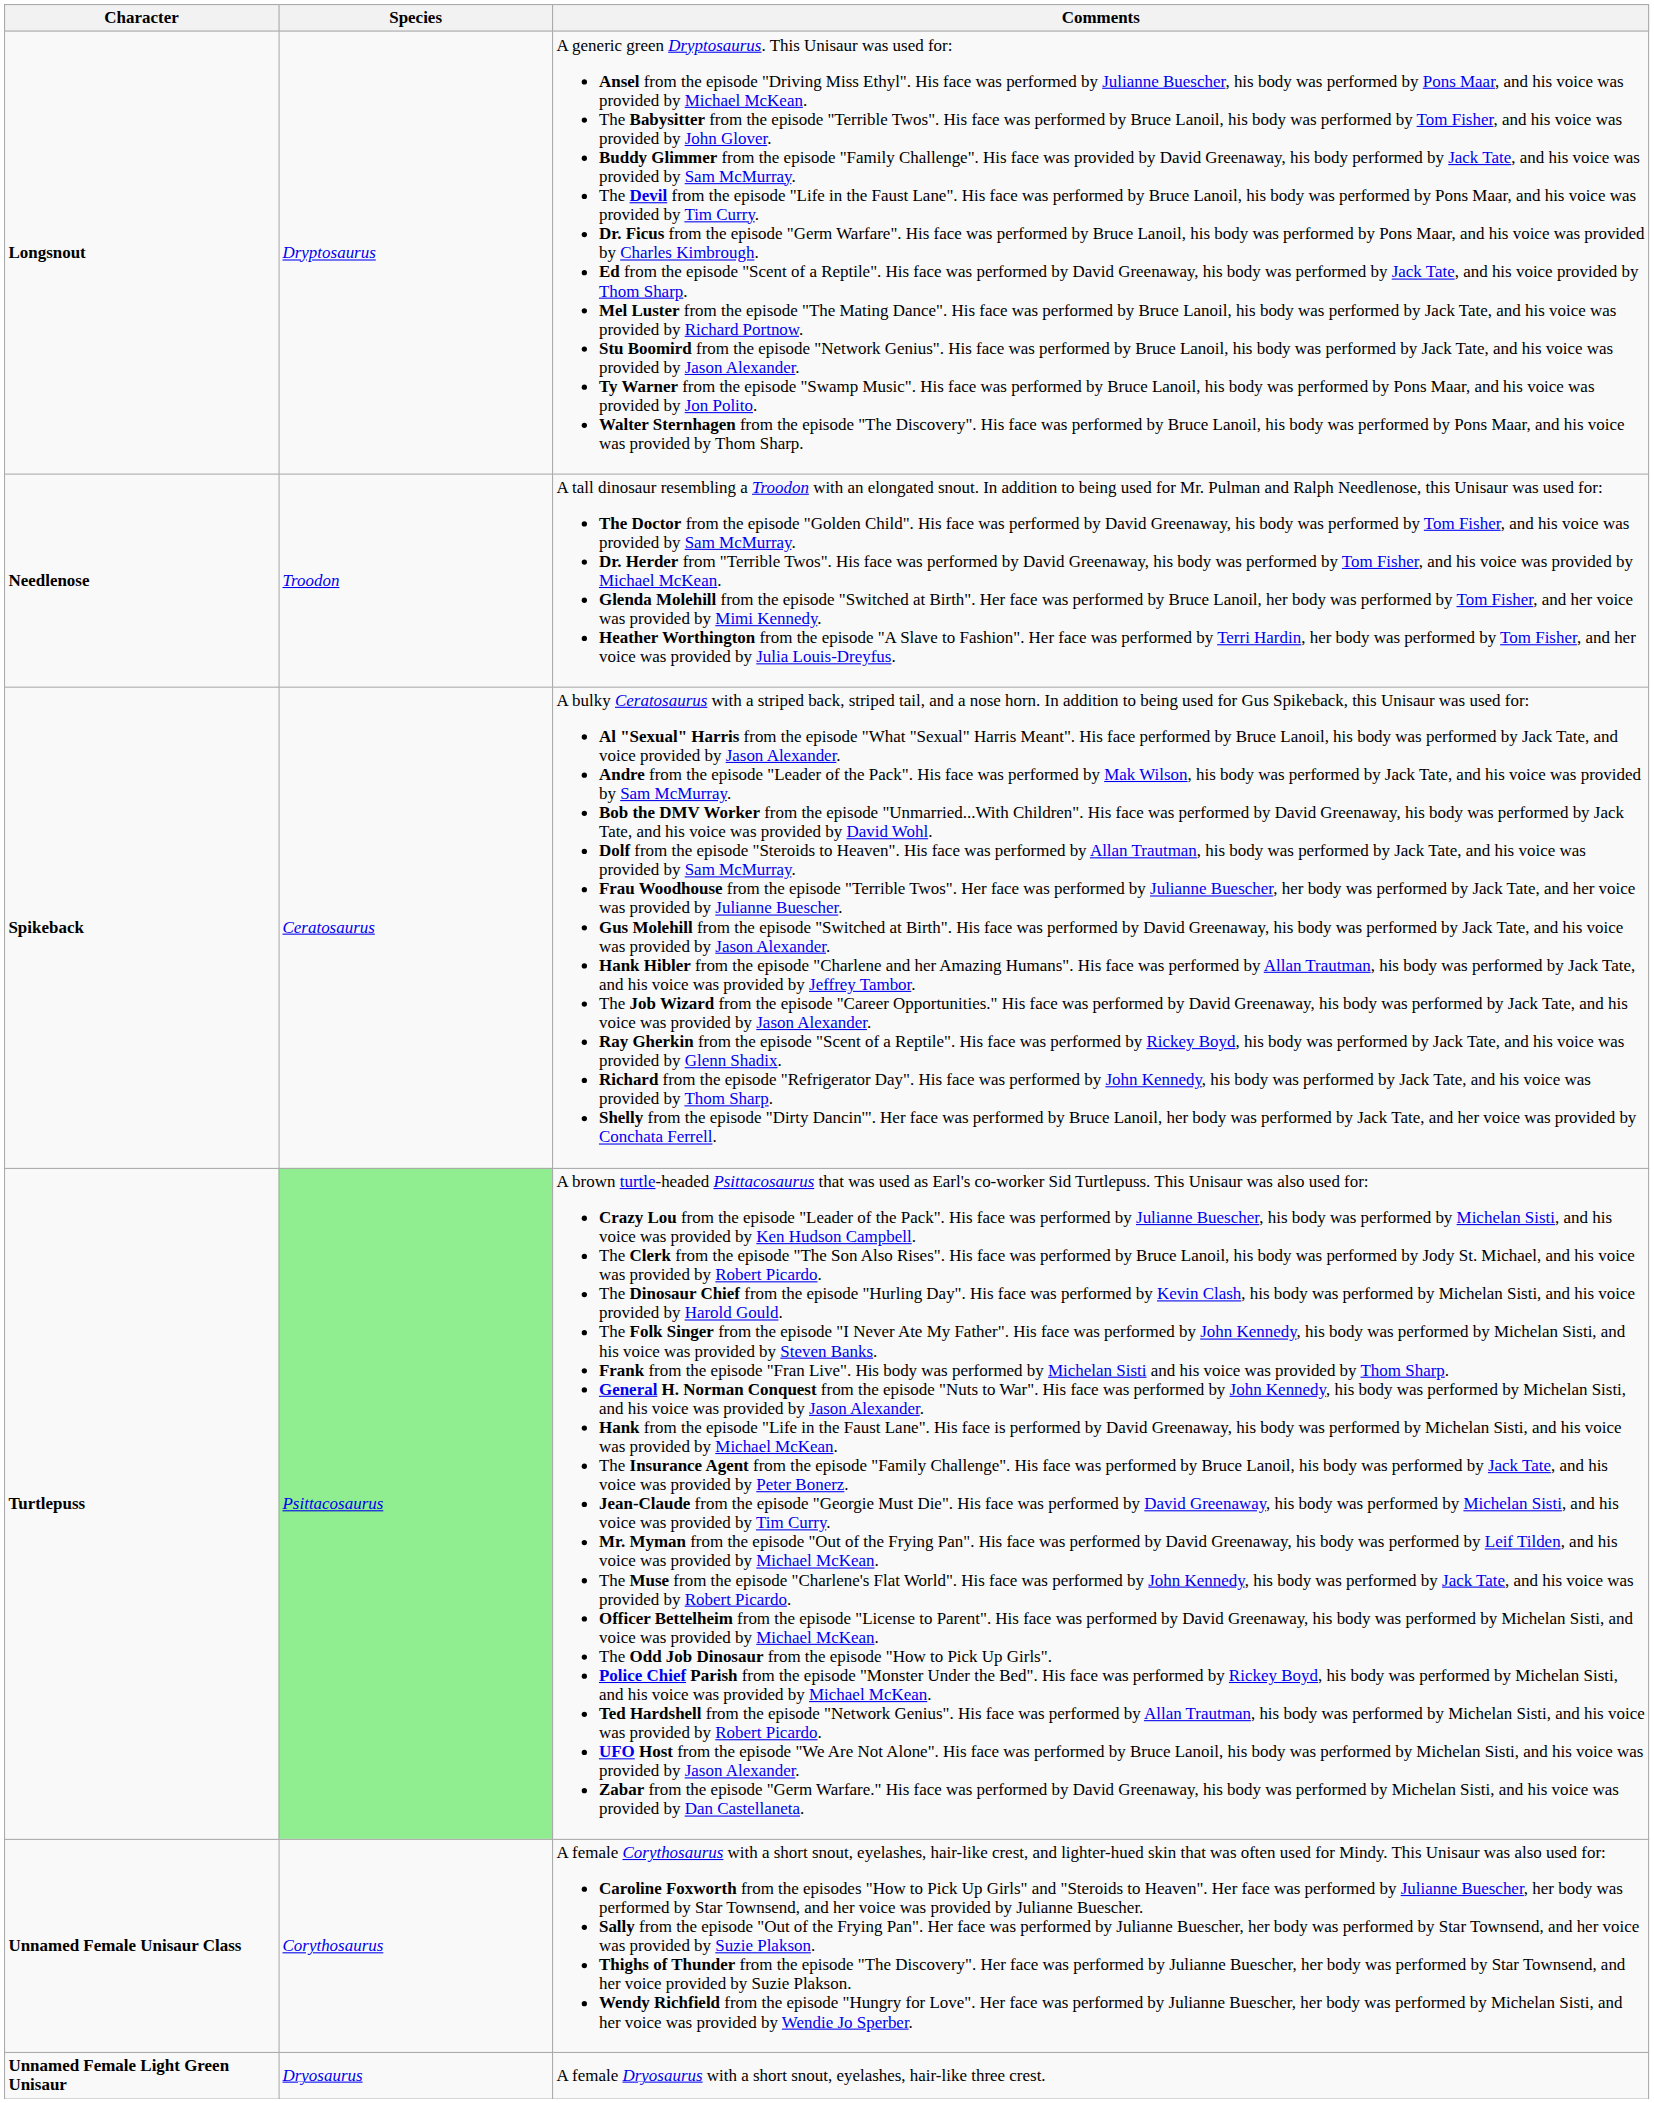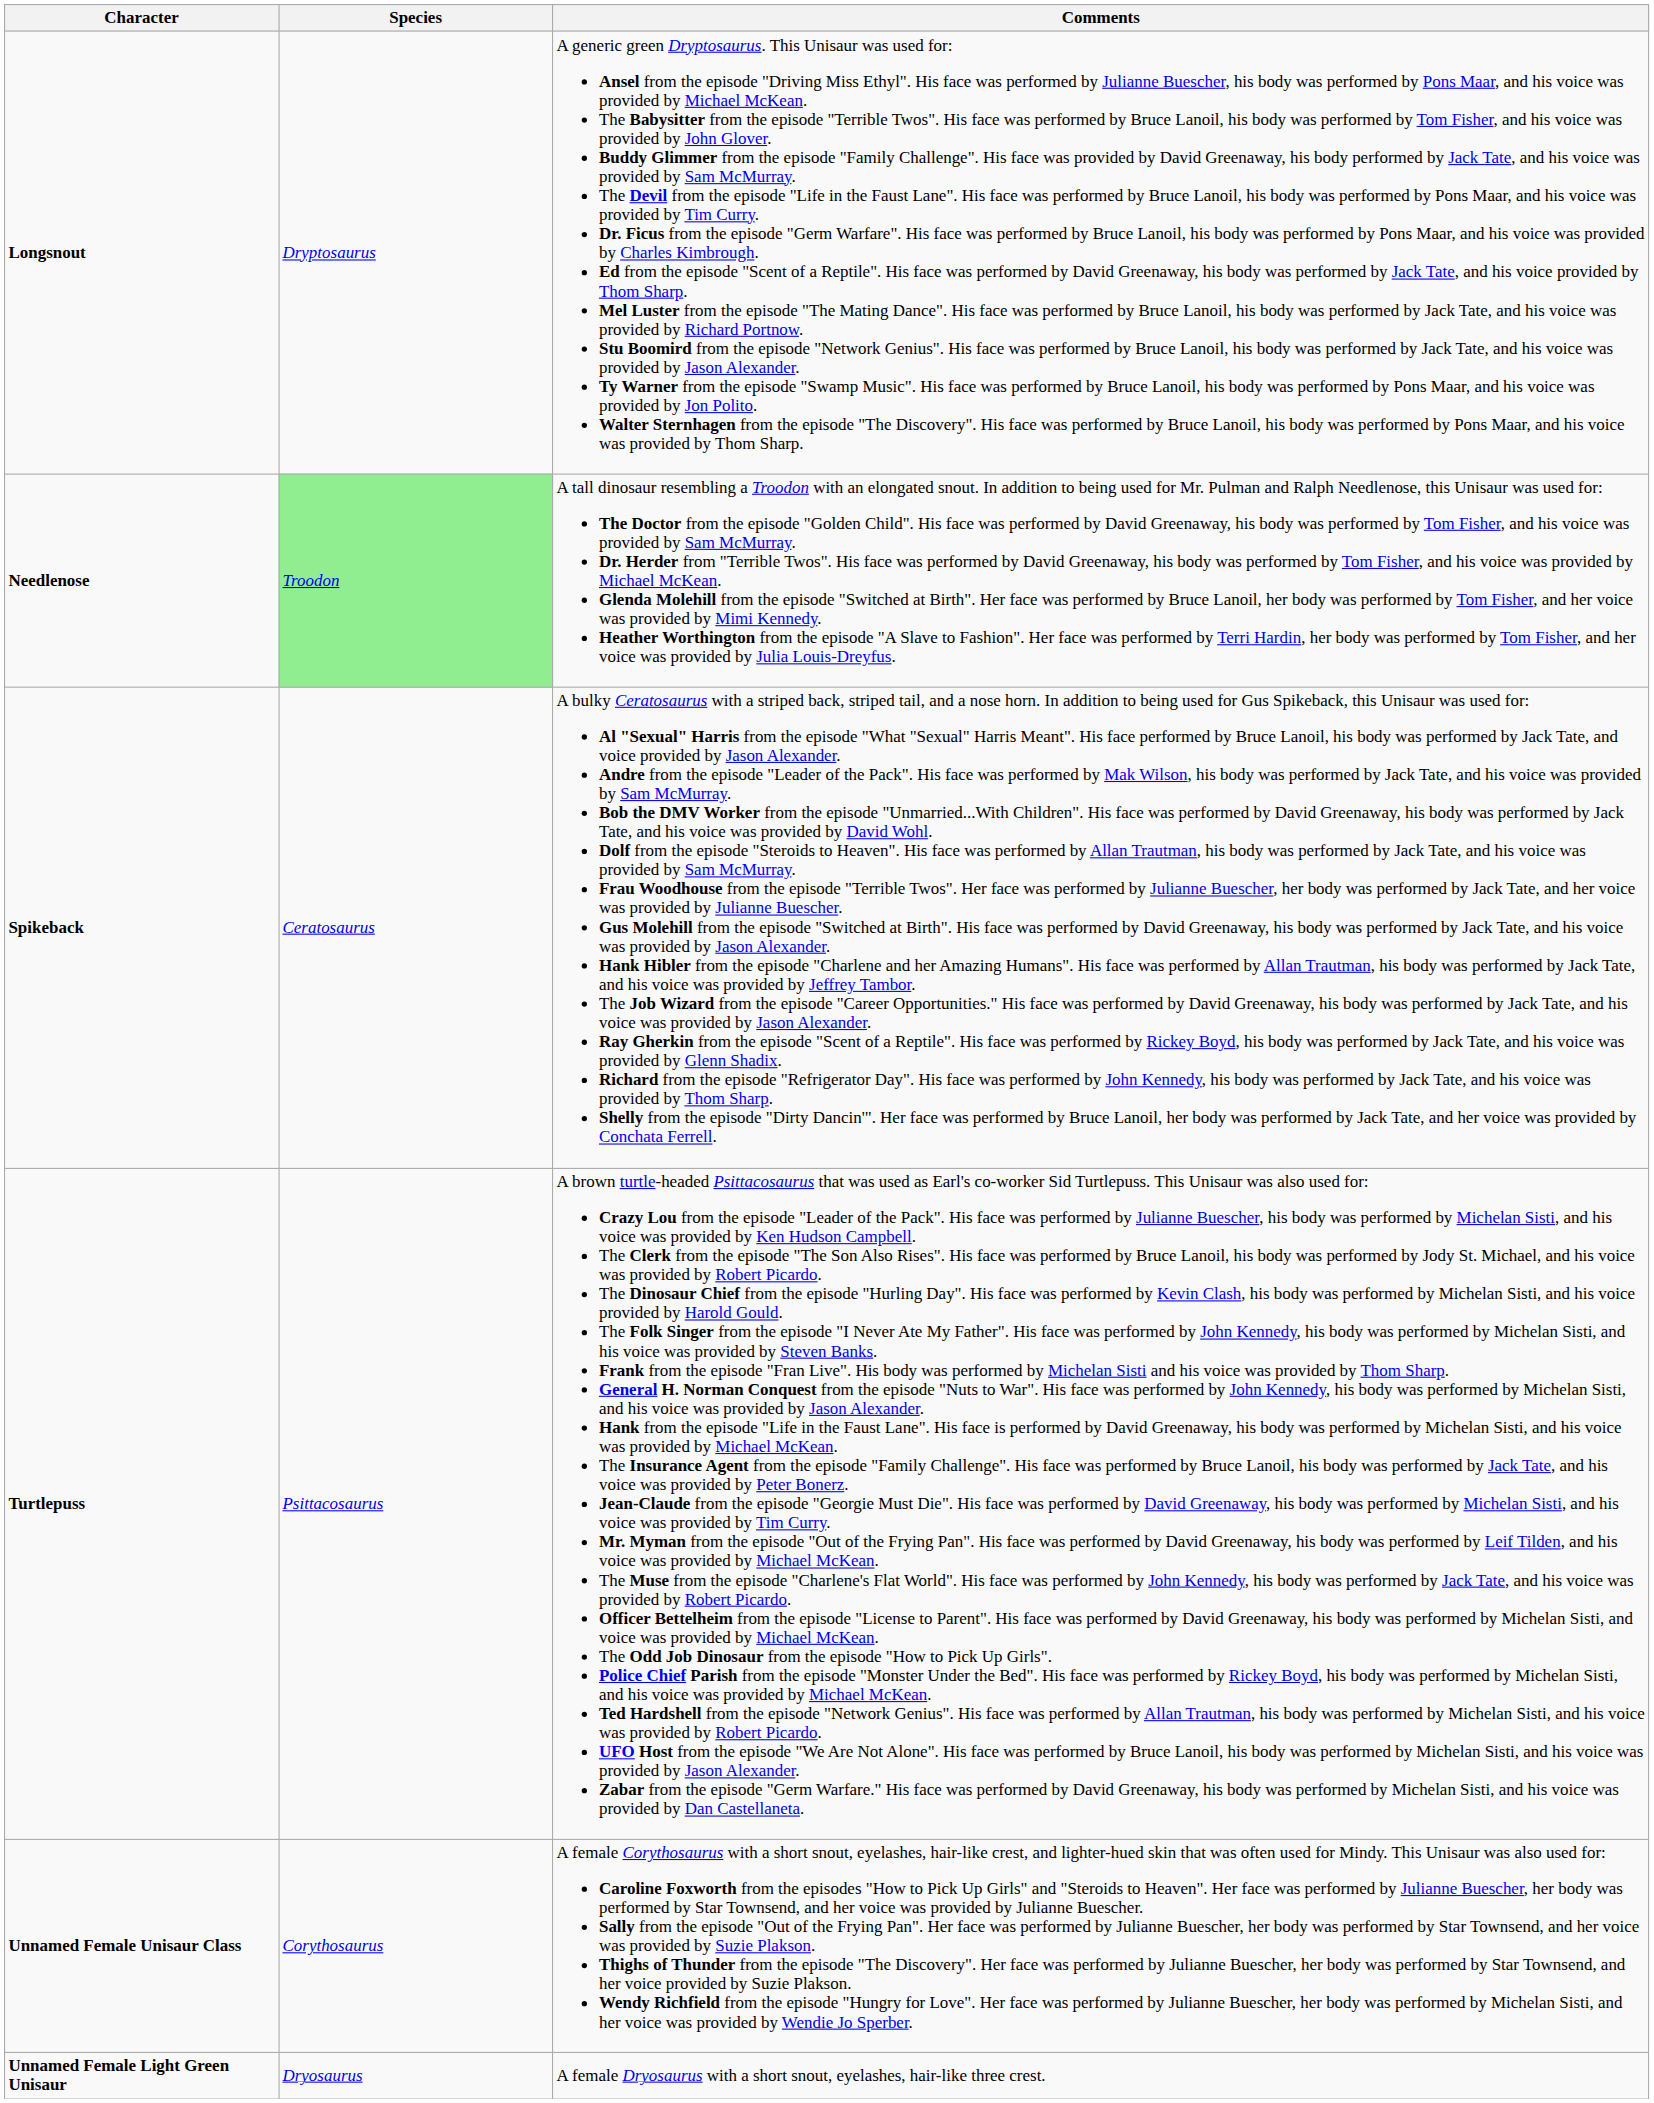(311, 580) no background -> (311, 580) lightgreen background
(333, 1503) lightgreen background -> (333, 1503) no background
